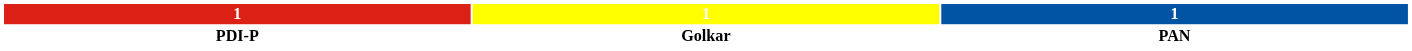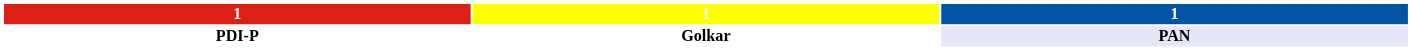(1175, 36) no background -> (1175, 36) lavender background
